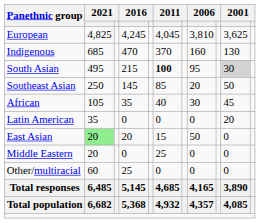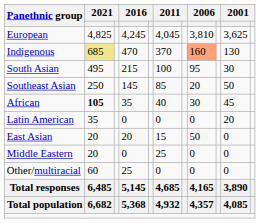(96, 51) no background -> (96, 51) khaki background
(198, 51) no background -> (198, 51) lightsalmon background
(164, 68) bold -> (164, 68) normal
(229, 68) lightgrey background -> (229, 68) no background
(96, 102) normal -> (96, 102) bold
(93, 136) lightgreen background -> (93, 136) no background
